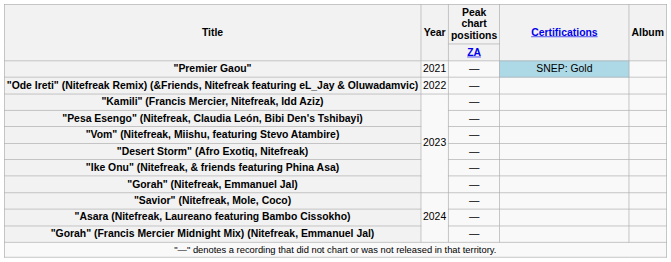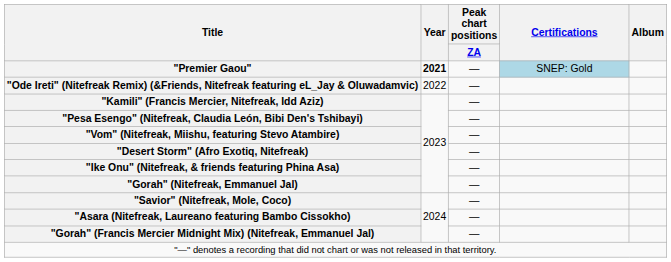(435, 69) normal -> (435, 69) bold
